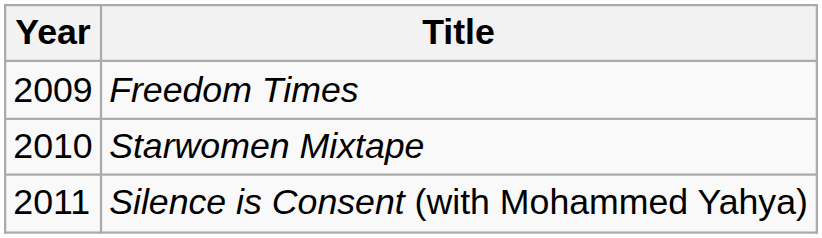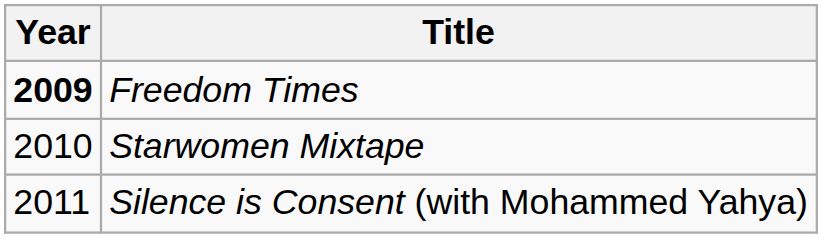(53, 89) normal -> (53, 89) bold
